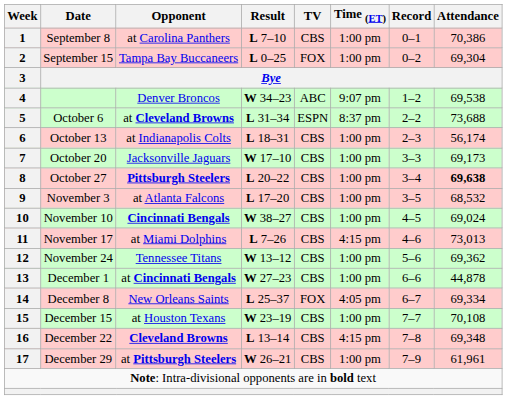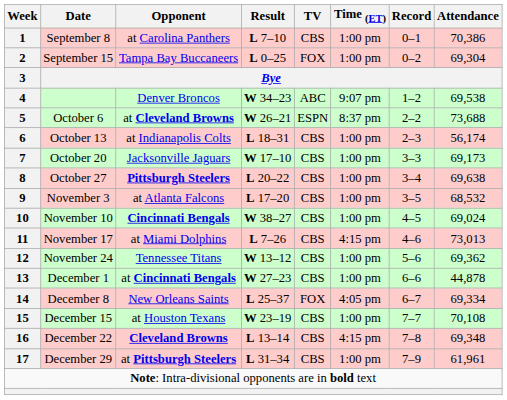(268, 118) L 31–34 -> (268, 118) W 26–21
(468, 178) bold -> (468, 178) normal
(268, 358) W 26–21 -> (268, 358) L 31–34
